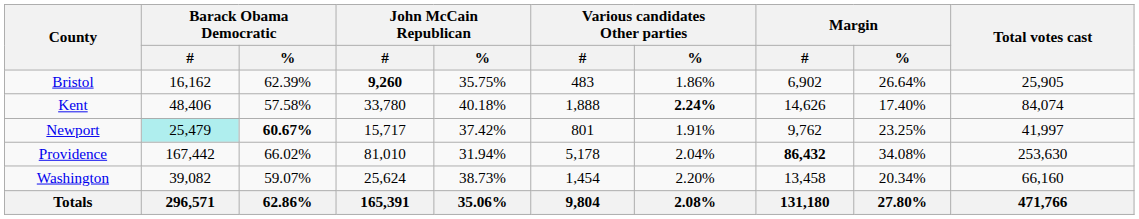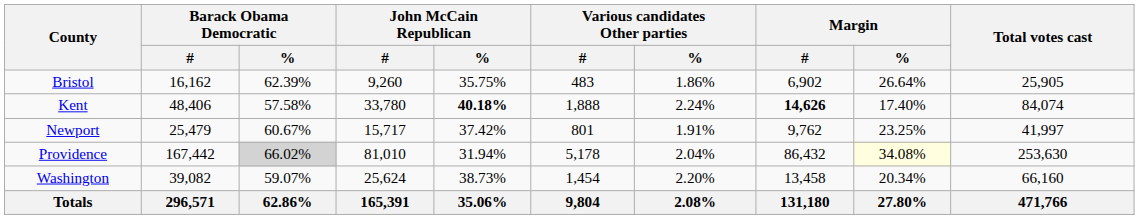(385, 81) bold -> (385, 81) normal
(482, 105) normal -> (482, 105) bold
(695, 105) bold -> (695, 105) normal
(805, 105) normal -> (805, 105) bold
(190, 130) paleturquoise background -> (190, 130) no background
(288, 130) bold -> (288, 130) normal
(288, 154) no background -> (288, 154) lightgrey background
(805, 154) bold -> (805, 154) normal
(902, 154) no background -> (902, 154) lightyellow background
